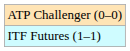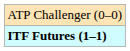(54, 35) normal -> (57, 35) bold
